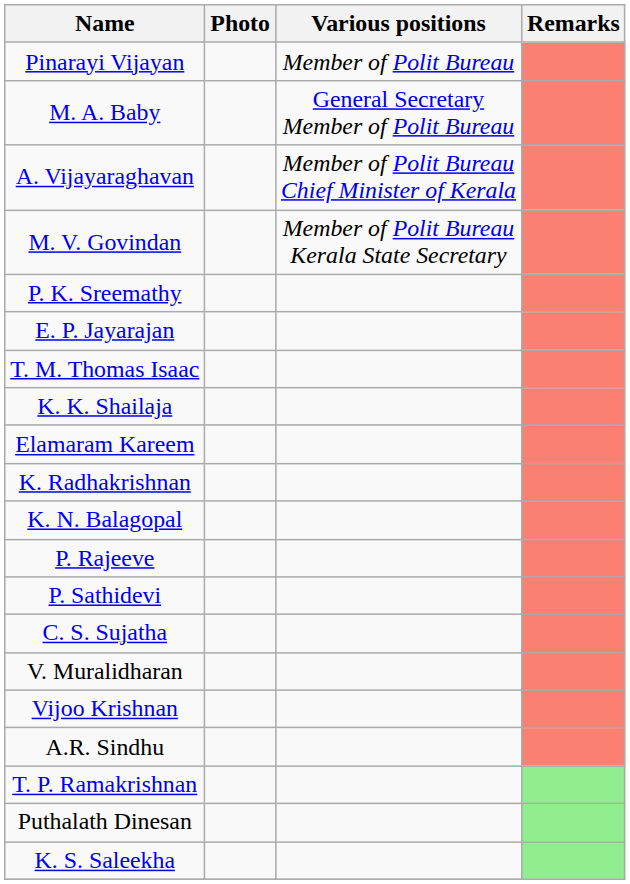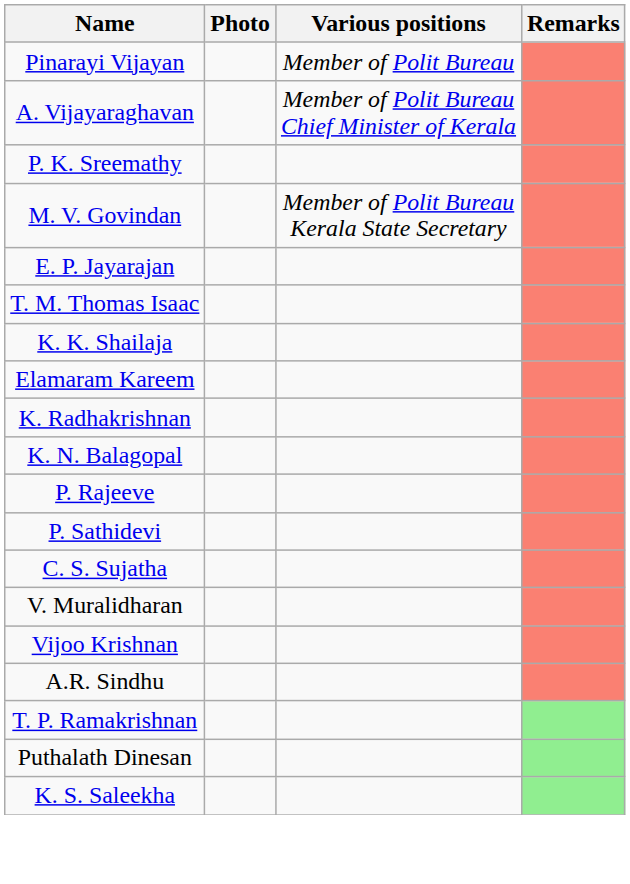- row: (105, 112)
rows swapped: (105, 241) <-> (105, 292)
